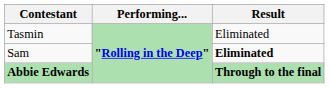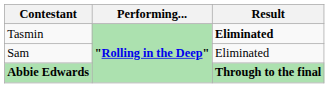(242, 33) normal -> (244, 33) bold
(244, 53) bold -> (242, 53) normal
